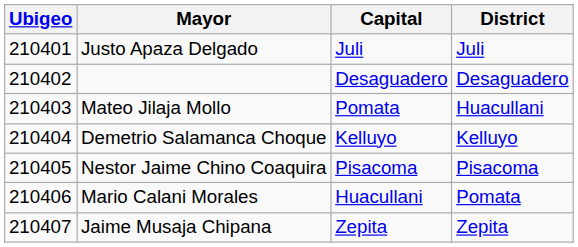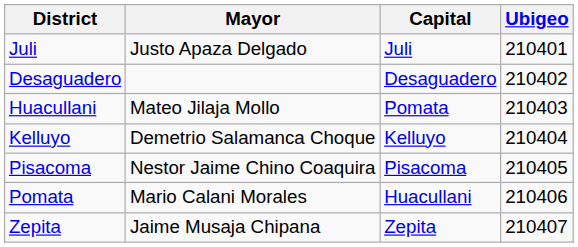columns swapped: (512, 19) <-> (41, 19)
